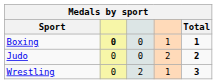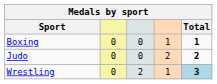(113, 41) bold -> (113, 41) normal
(197, 71) no background -> (197, 71) lightblue background
